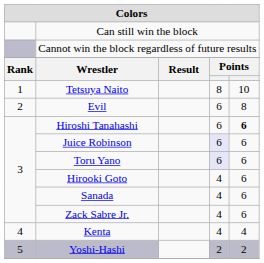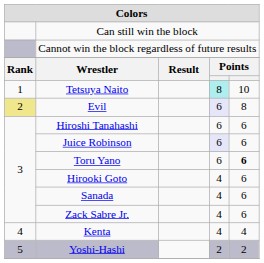(219, 89) no background -> (219, 89) paleturquoise background
(20, 107) no background -> (20, 107) khaki background
(219, 107) no background -> (219, 107) lavender background
(244, 125) bold -> (244, 125) normal
(219, 160) lavender background -> (219, 160) no background
(244, 160) normal -> (244, 160) bold
